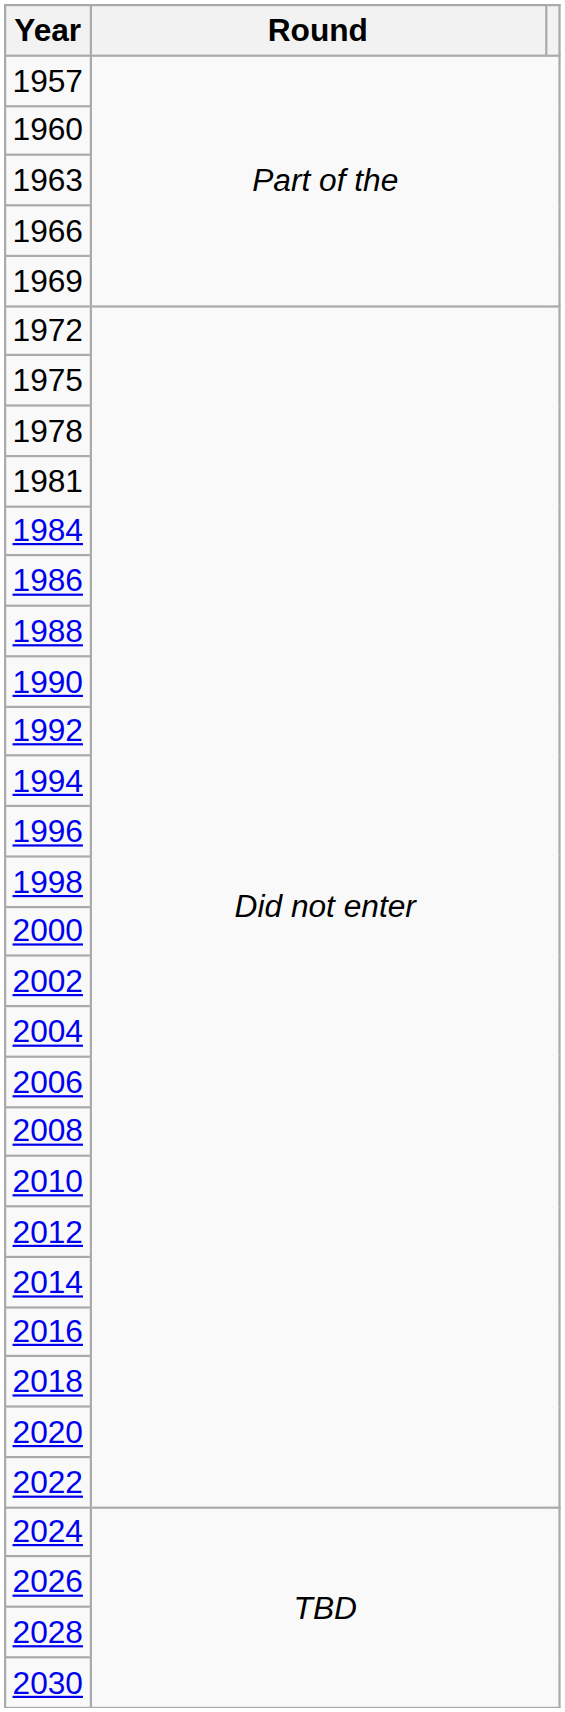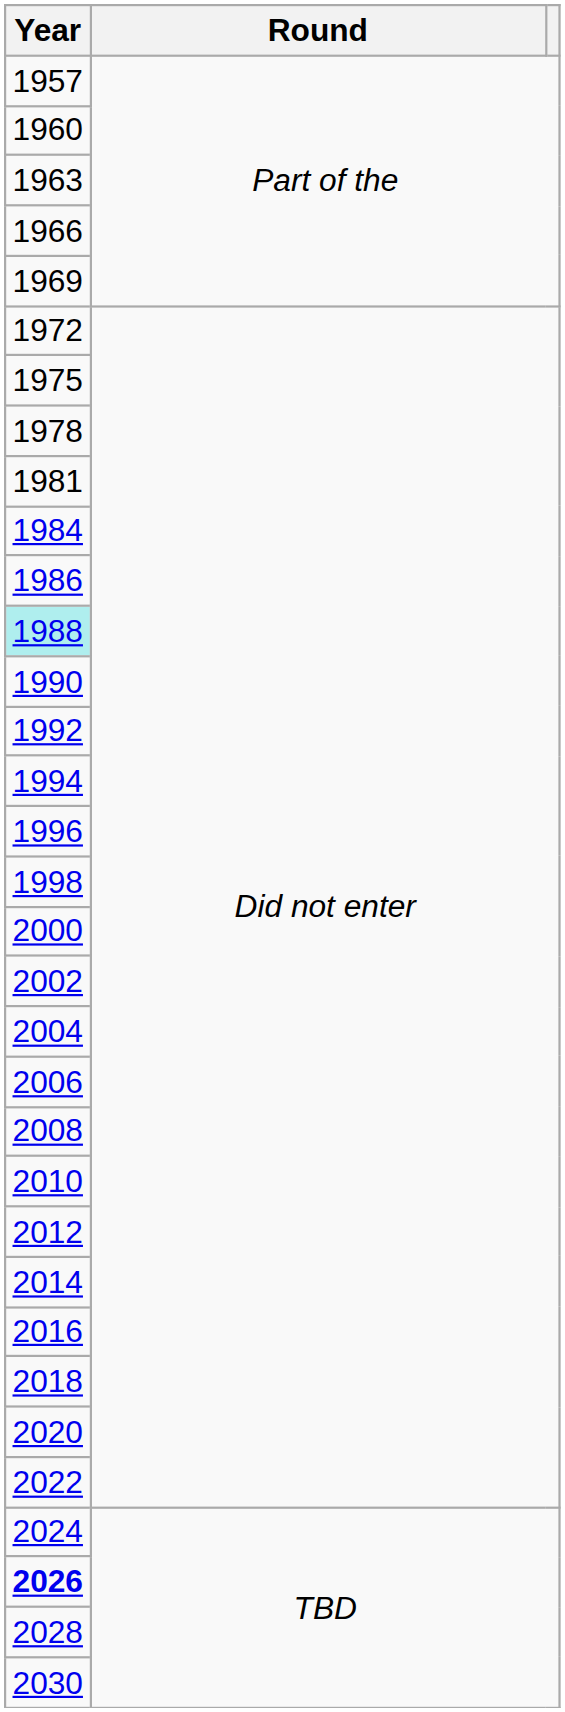(48, 631) no background -> (48, 631) paleturquoise background
(48, 1582) normal -> (48, 1582) bold
